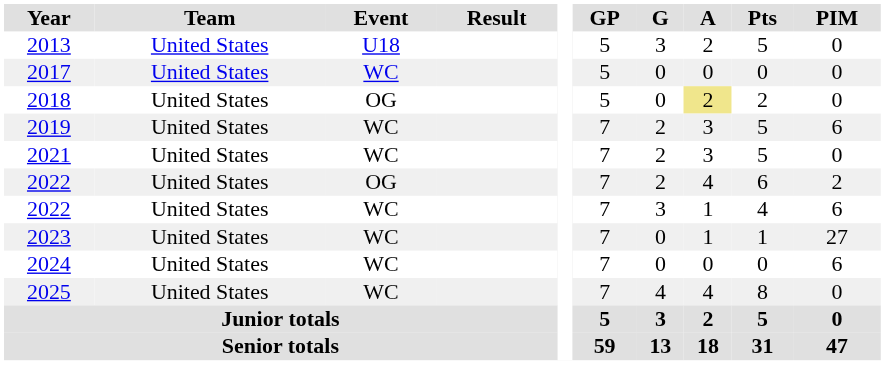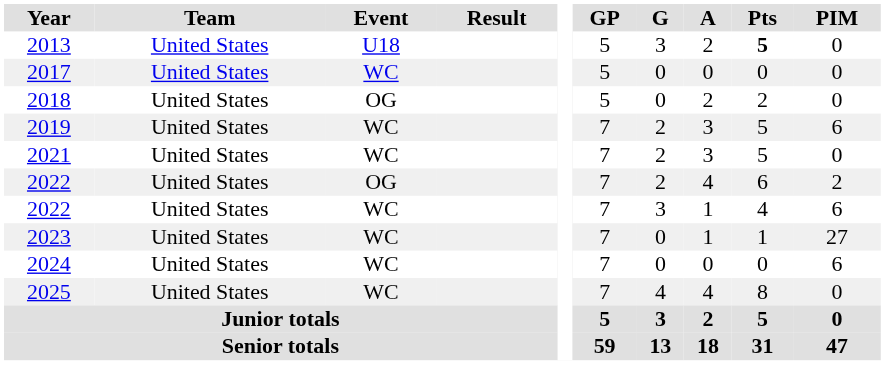(762, 44) normal -> (762, 44) bold
(708, 99) khaki background -> (708, 99) no background
